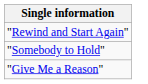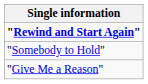(68, 32) normal -> (74, 32) bold
